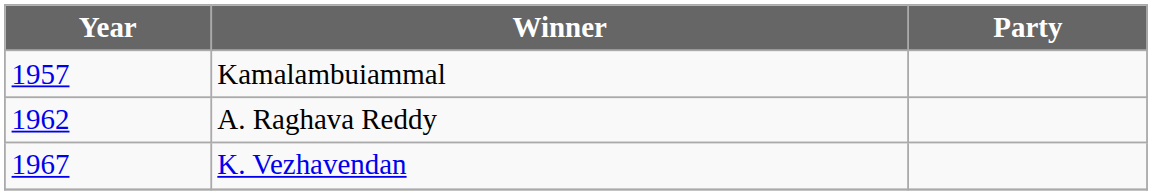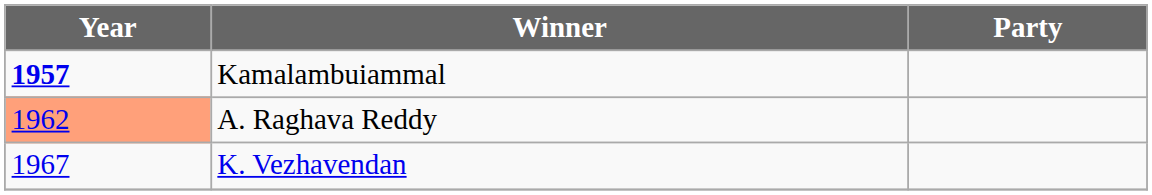(41, 73) normal -> (41, 73) bold
(41, 119) no background -> (41, 119) lightsalmon background
